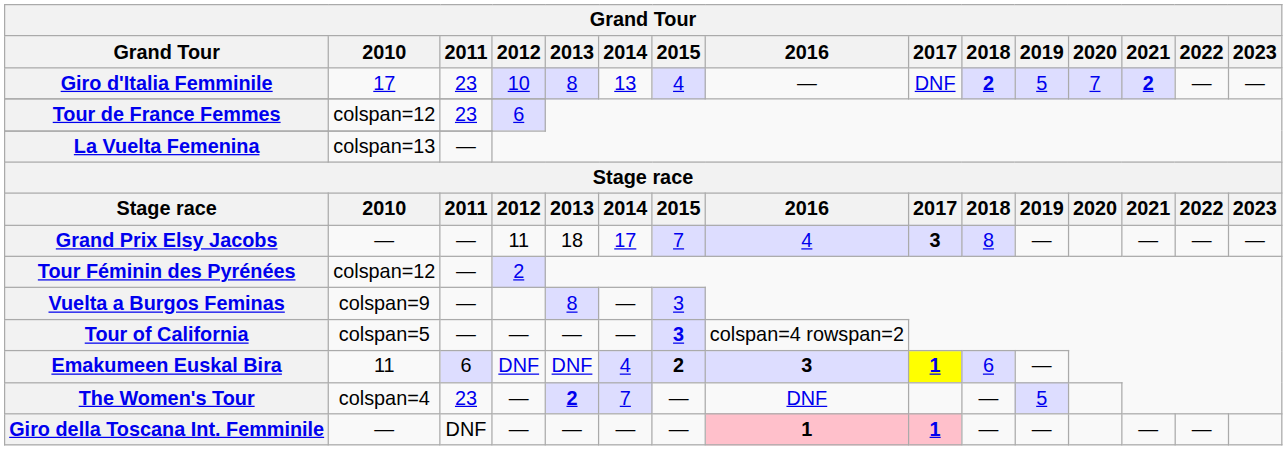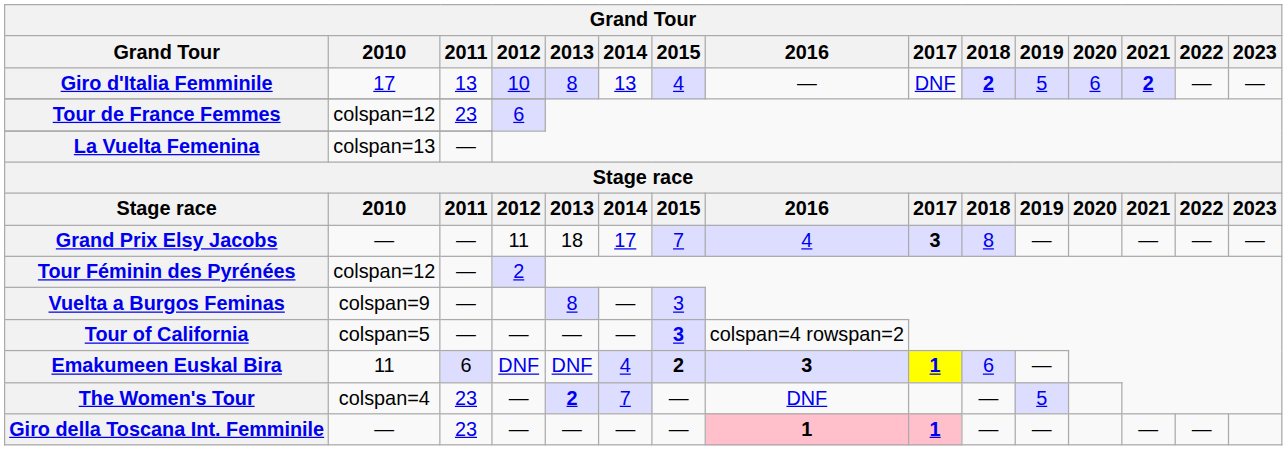(466, 83) 23 -> (466, 83) 13
(1095, 83) 7 -> (1095, 83) 6
(466, 429) DNF -> (466, 429) 23
